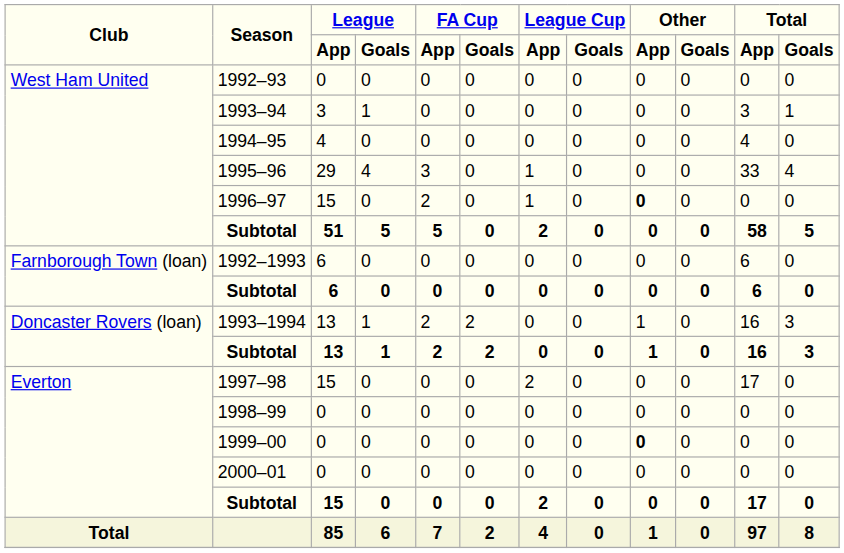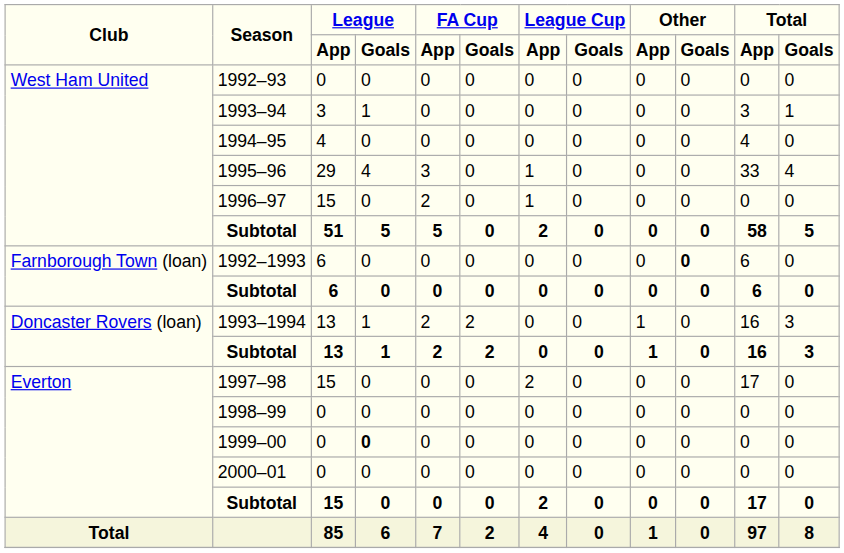(641, 201) bold -> (641, 201) normal
(685, 261) normal -> (685, 261) bold
(366, 442) normal -> (366, 442) bold
(641, 442) bold -> (641, 442) normal
